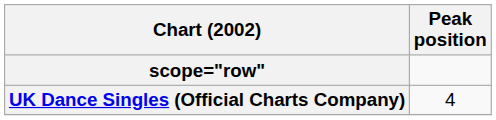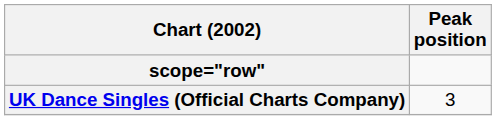(450, 99) 4 -> (450, 99) 3
